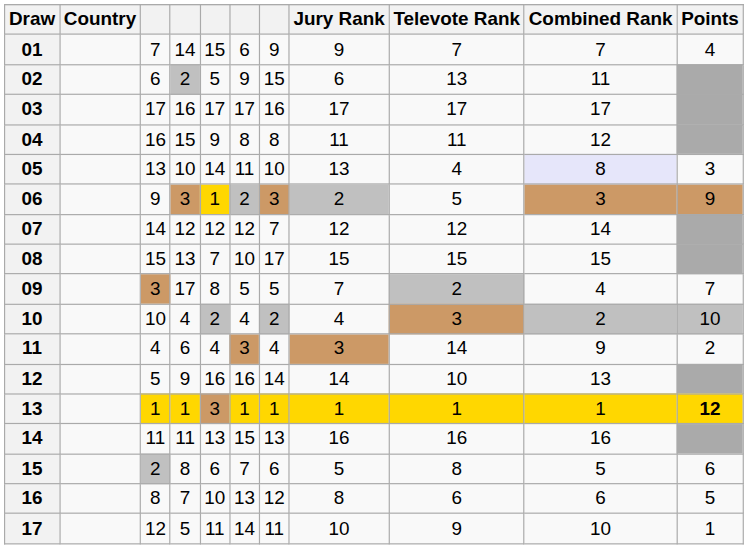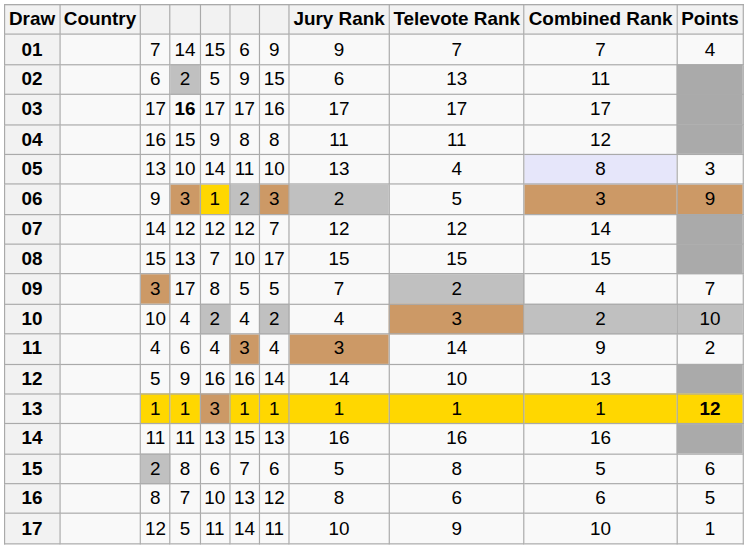(185, 109) normal -> (185, 109) bold
